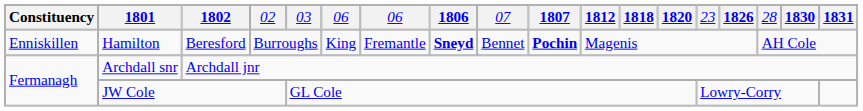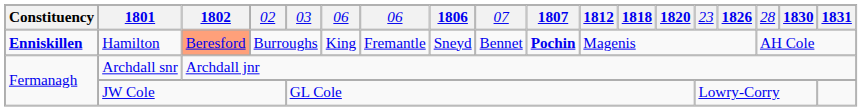(44, 42) normal -> (46, 42) bold
(216, 42) no background -> (216, 42) lightsalmon background
(454, 42) bold -> (453, 42) normal
